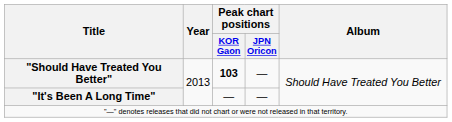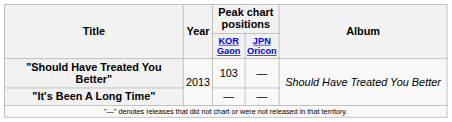(229, 73) bold -> (229, 73) normal
